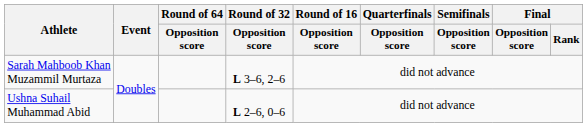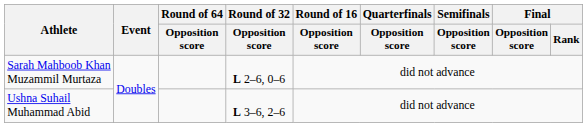(259, 79) L 3–6, 2–6 -> (259, 79) L 2–6, 0–6
(259, 113) L 2–6, 0–6 -> (259, 113) L 3–6, 2–6
